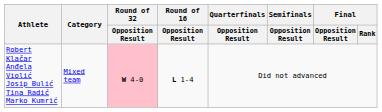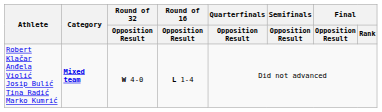(74, 75) normal -> (74, 75) bold
(133, 80) pink background -> (133, 80) no background
